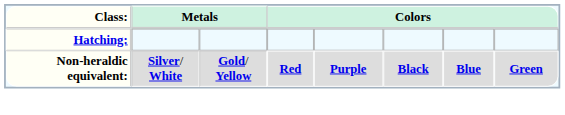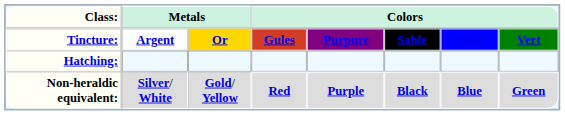+ row: (92, 39)
